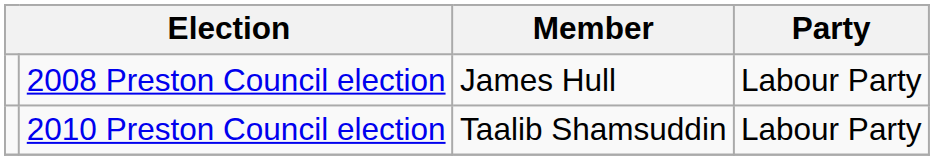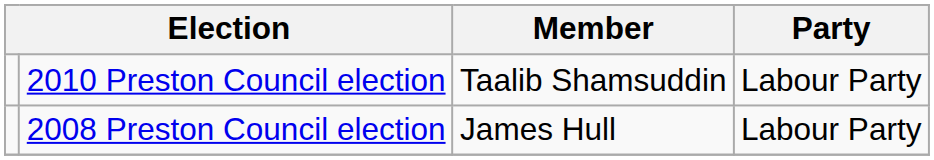rows swapped: (236, 79) <-> (236, 129)
